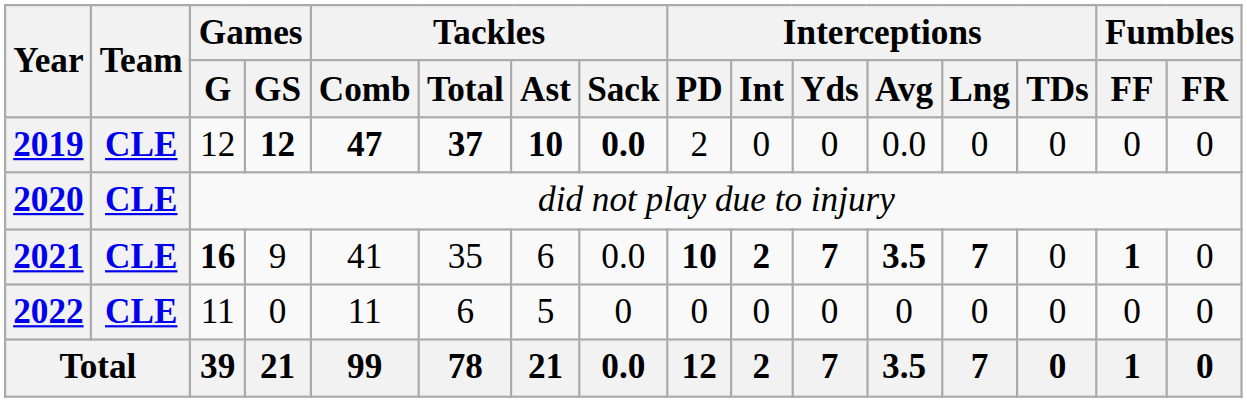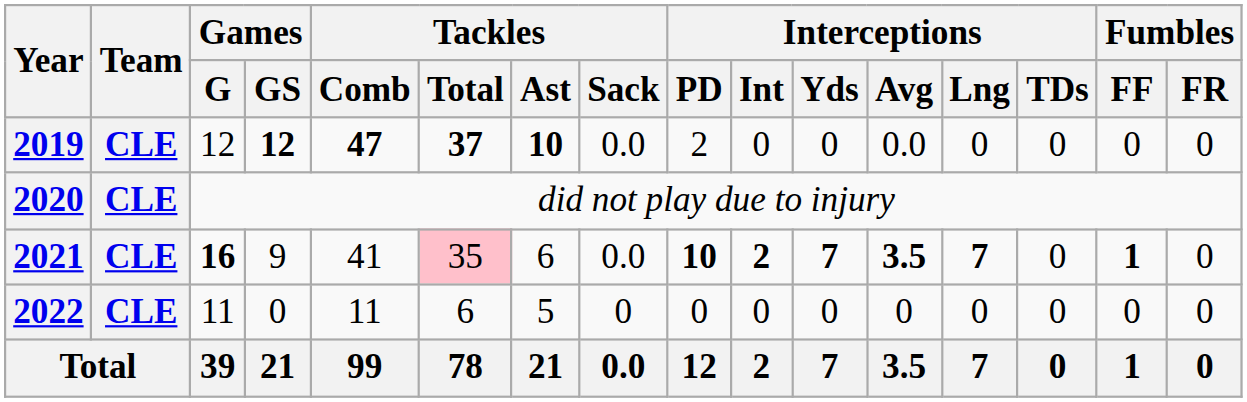(623, 144) bold -> (623, 144) normal
(465, 255) no background -> (465, 255) pink background
